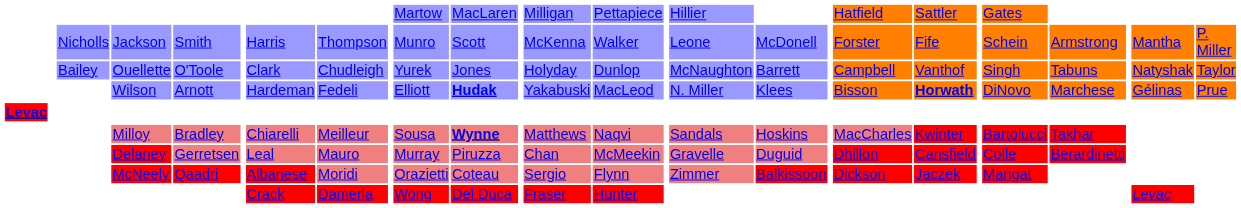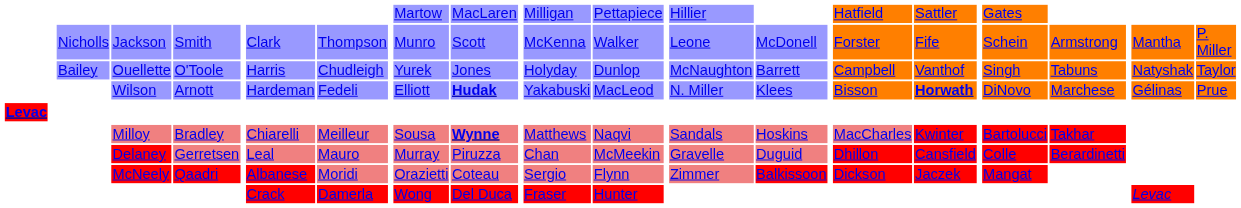(266, 42) Harris -> (263, 42) Clark
(263, 70) Clark -> (266, 70) Harris
